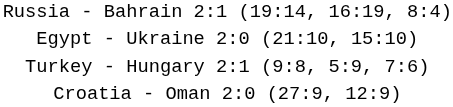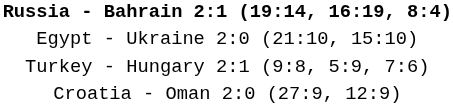(227, 12) normal -> (227, 12) bold
